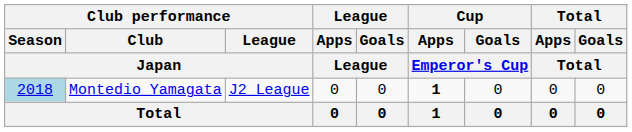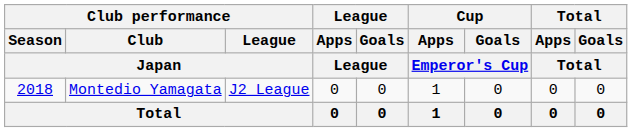(35, 90) lightblue background -> (35, 90) no background
(436, 90) bold -> (436, 90) normal
